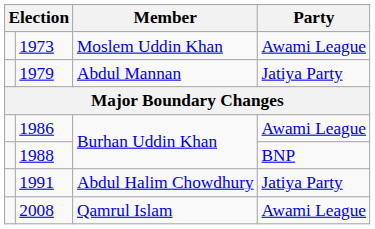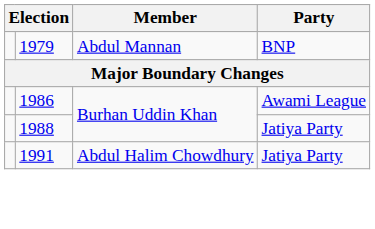- row: (37, 45)
(302, 73) Jatiya Party -> (278, 45) BNP
(278, 155) BNP -> (302, 127) Jatiya Party
- row: (37, 210)
